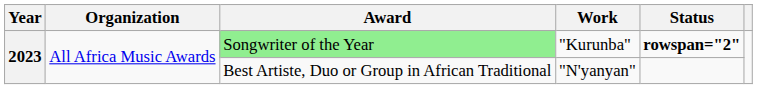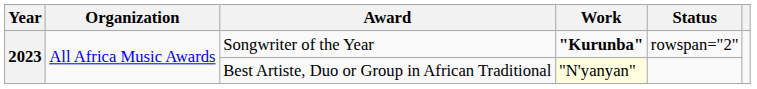(299, 44) lightgreen background -> (299, 44) no background
(595, 44) normal -> (601, 44) bold
(692, 44) bold -> (695, 44) normal
(597, 70) no background -> (597, 70) lightyellow background
